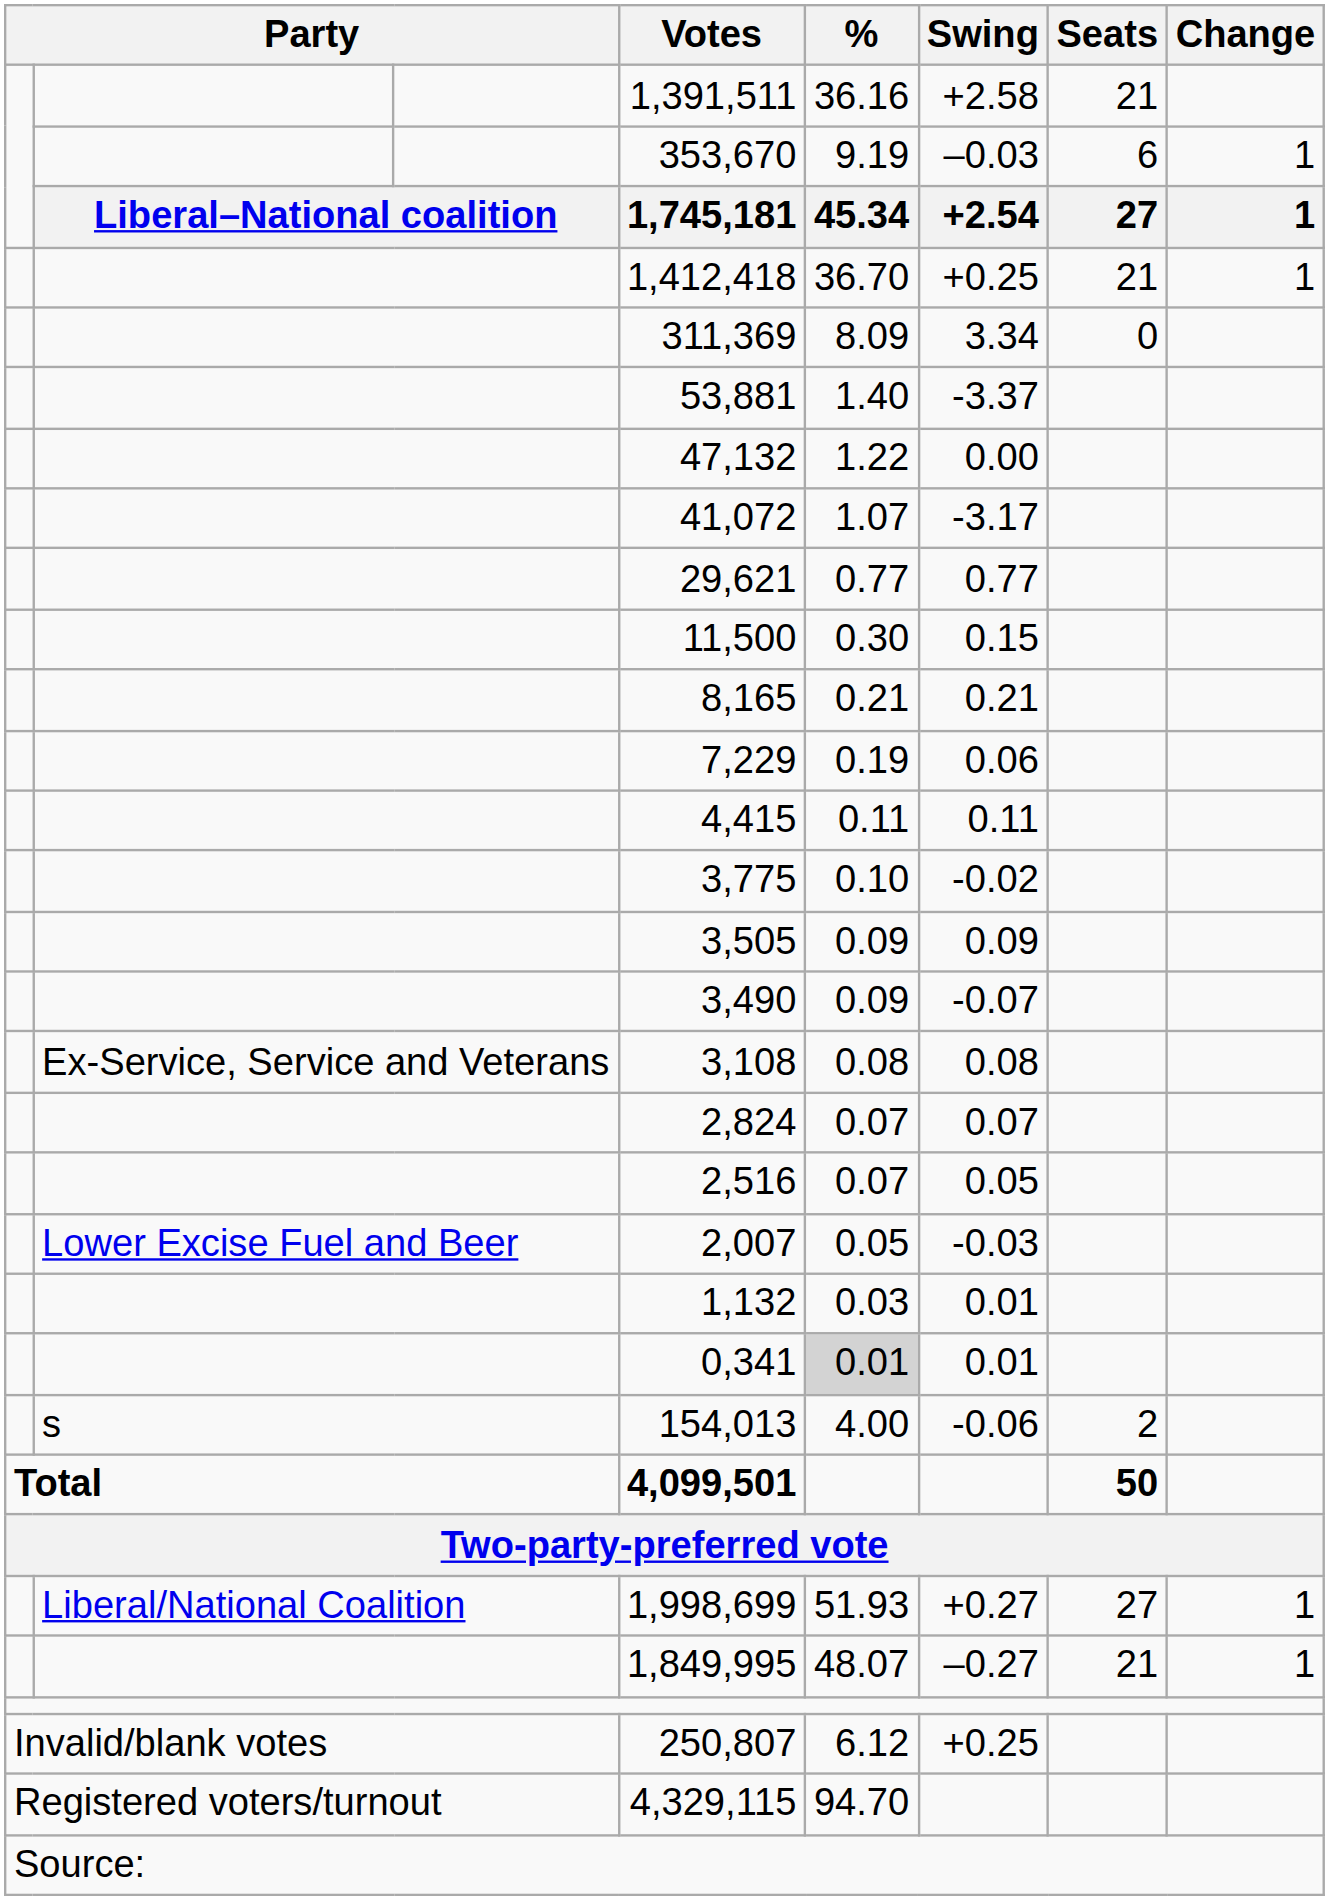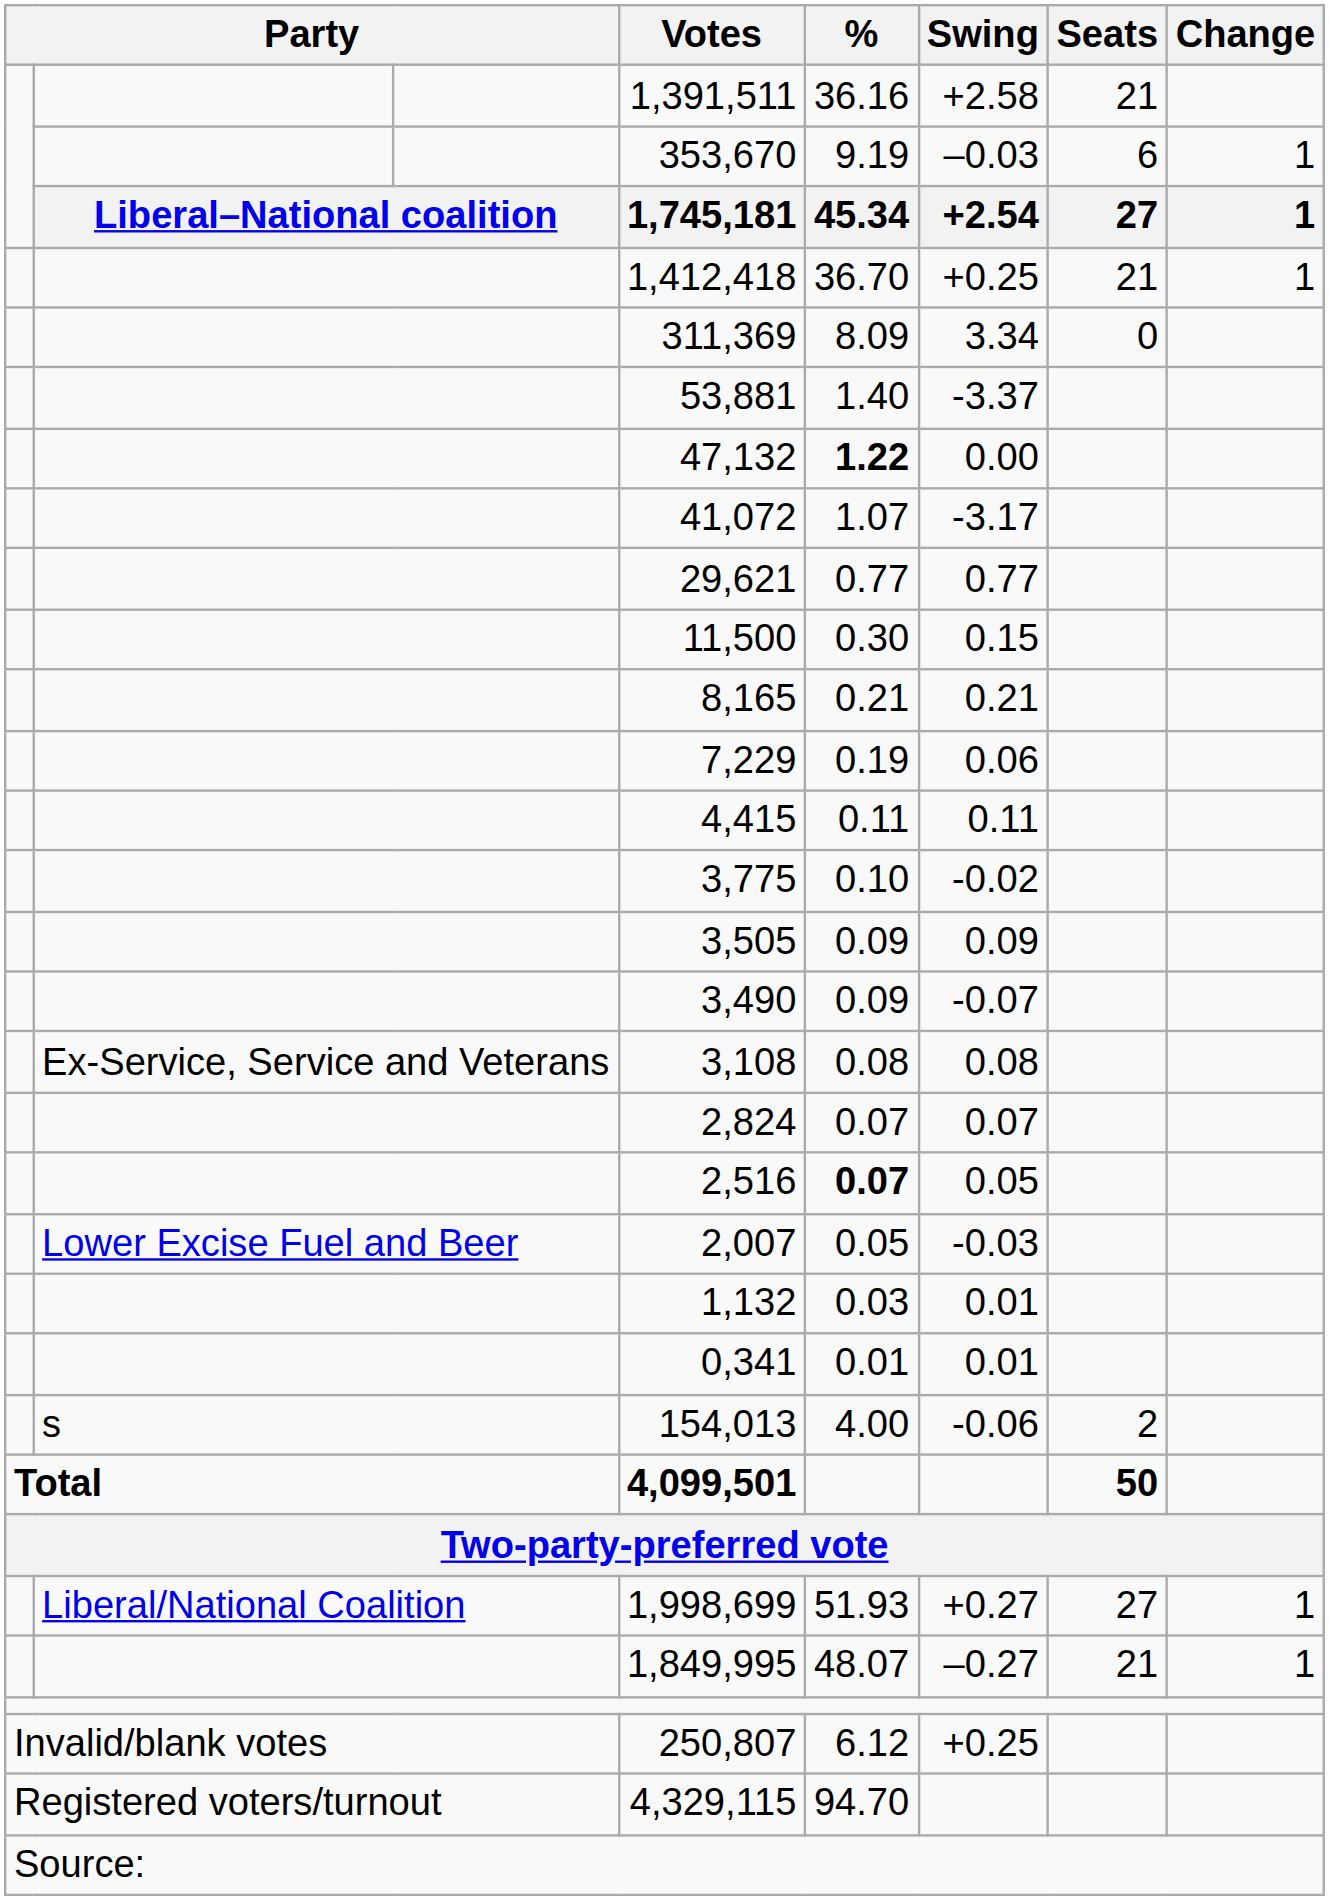(872, 457) normal -> (872, 457) bold
(872, 1182) normal -> (872, 1182) bold
(872, 1363) lightgrey background -> (872, 1363) no background
